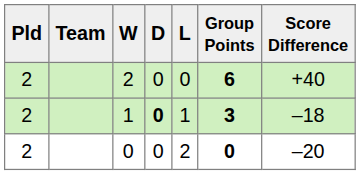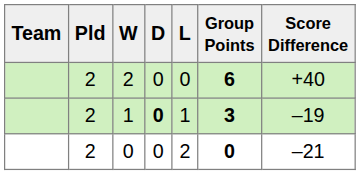columns swapped: (81, 33) <-> (27, 33)
(308, 115) –18 -> (308, 115) –19
(308, 151) –20 -> (308, 151) –21
